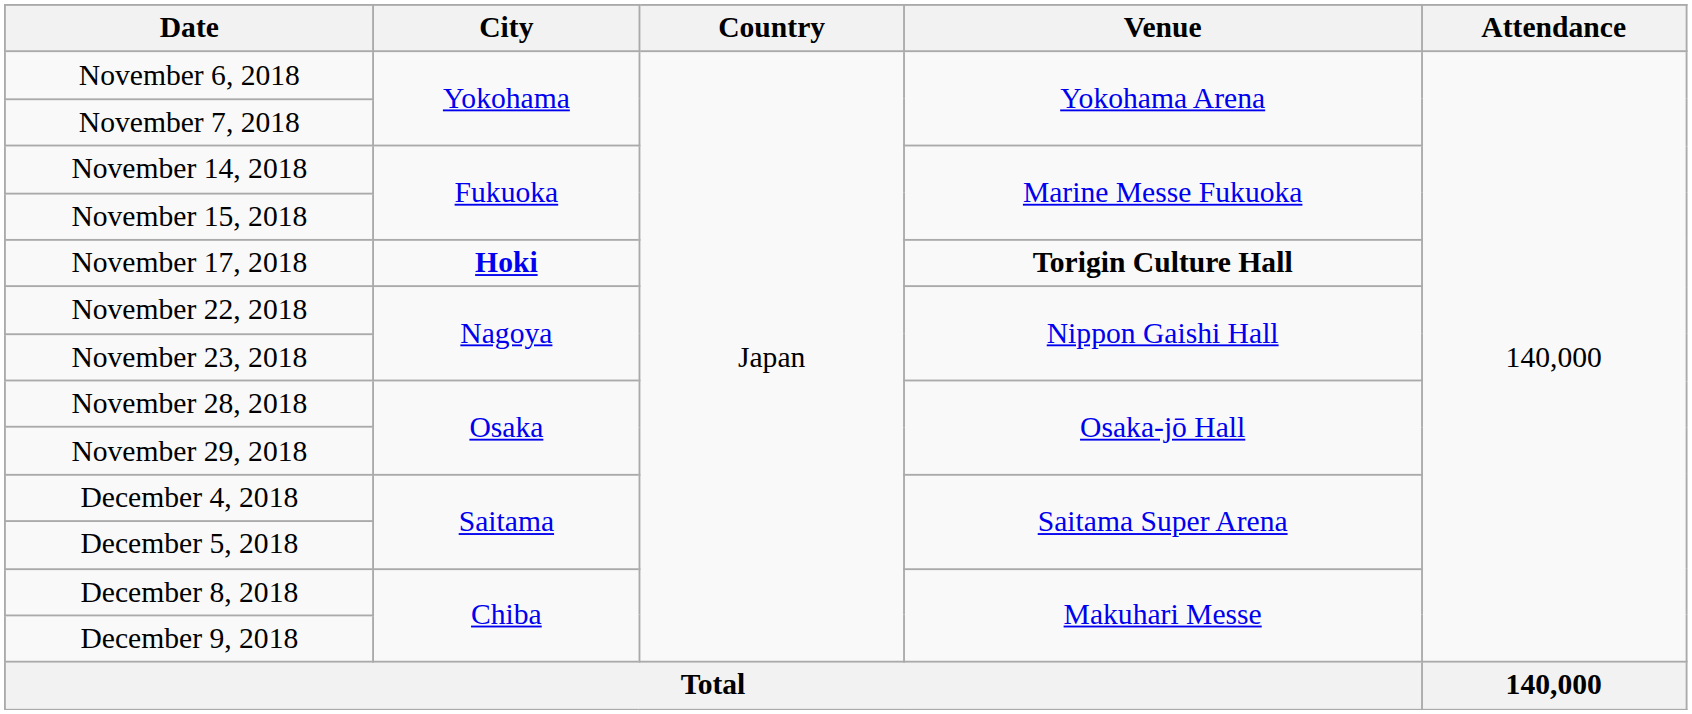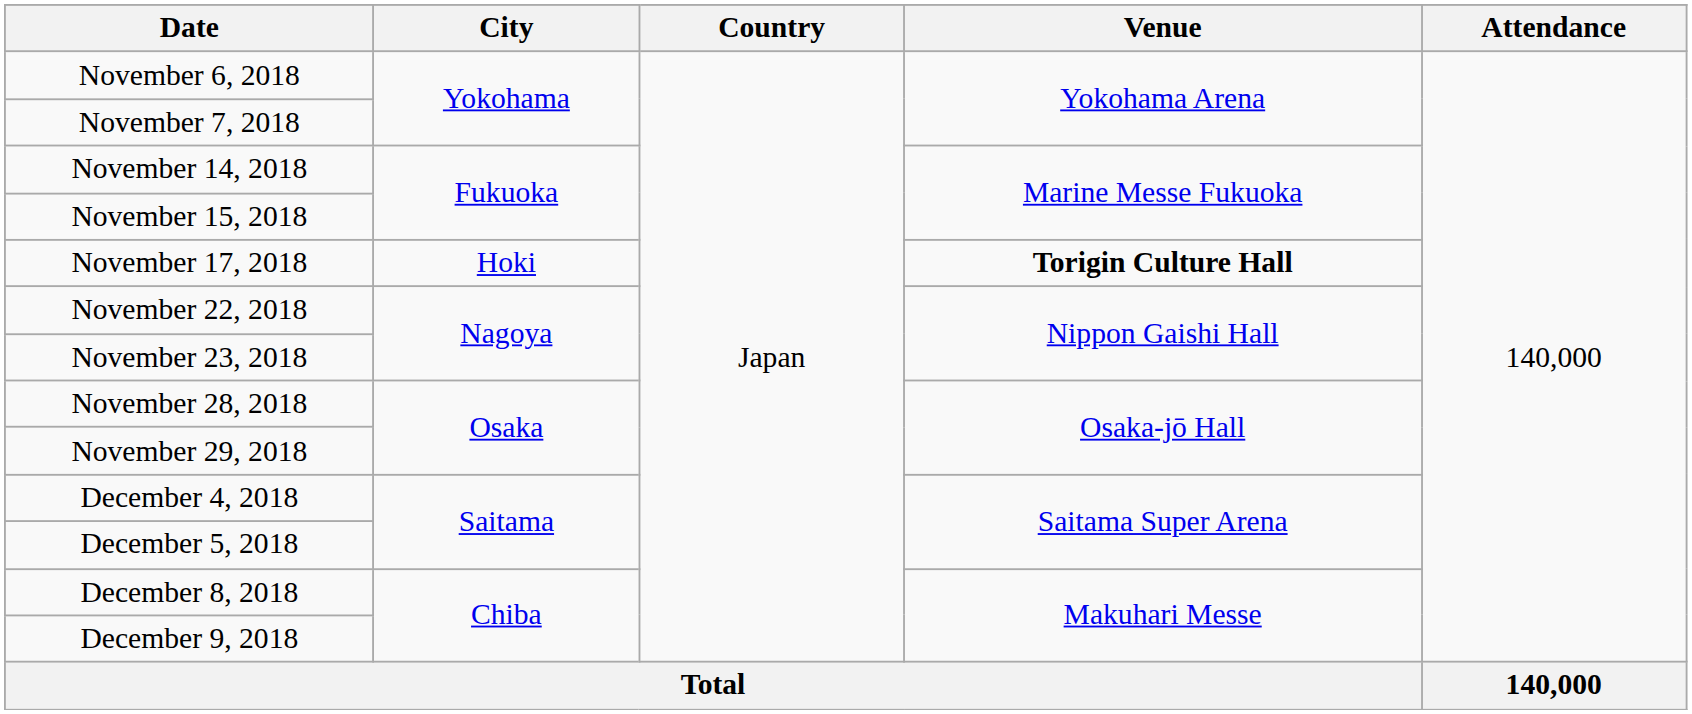(506, 262) bold -> (506, 262) normal
